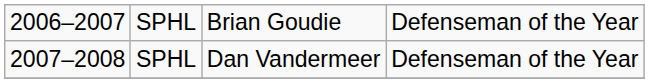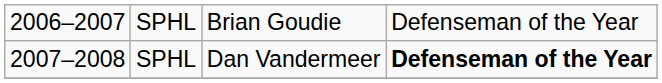(515, 59) normal -> (522, 59) bold
